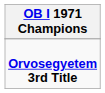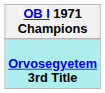(53, 70) no background -> (53, 70) paleturquoise background
